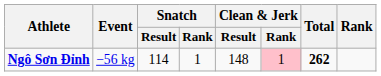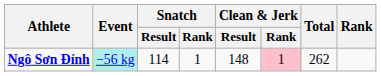(115, 60) no background -> (115, 60) paleturquoise background
(319, 60) bold -> (319, 60) normal
